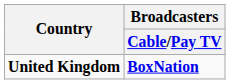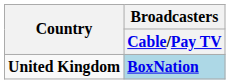(163, 66) no background -> (163, 66) lightblue background
